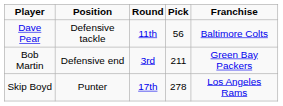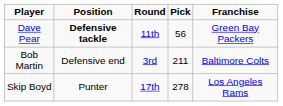(92, 33) normal -> (93, 33) bold
(234, 33) Baltimore Colts -> (235, 33) Green Bay Packers
(234, 60) Green Bay Packers -> (235, 60) Baltimore Colts
